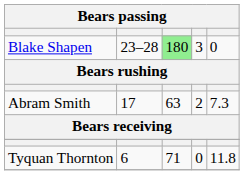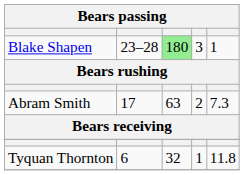(214, 47) 0 -> (214, 47) 1
(173, 158) 71 -> (173, 158) 32
(199, 158) 0 -> (199, 158) 1
